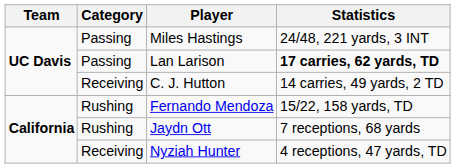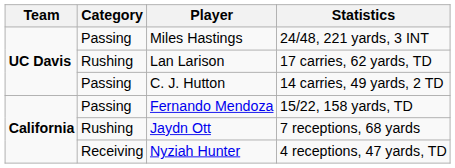(106, 61) Passing -> (107, 61) Rushing
(360, 61) bold -> (356, 61) normal
(112, 83) Receiving -> (106, 83) Passing
(107, 106) Rushing -> (106, 106) Passing
